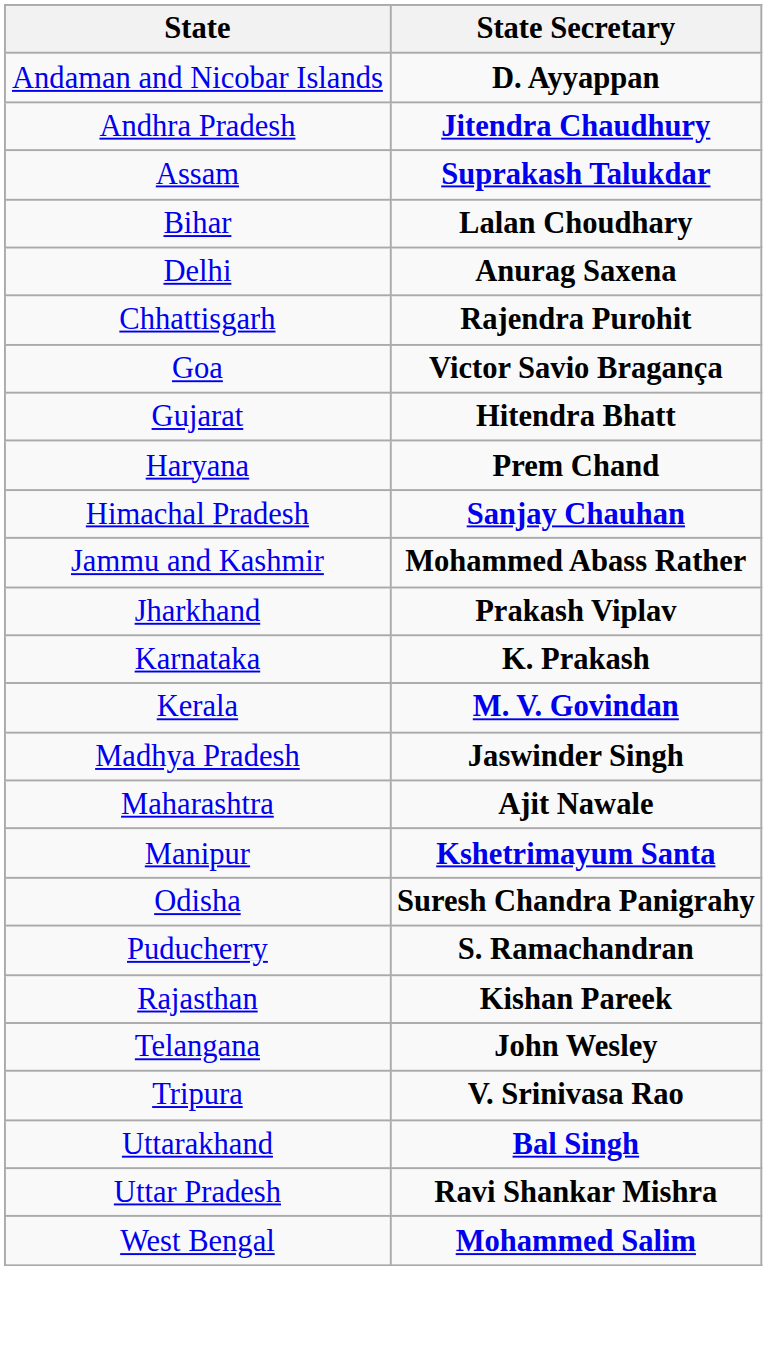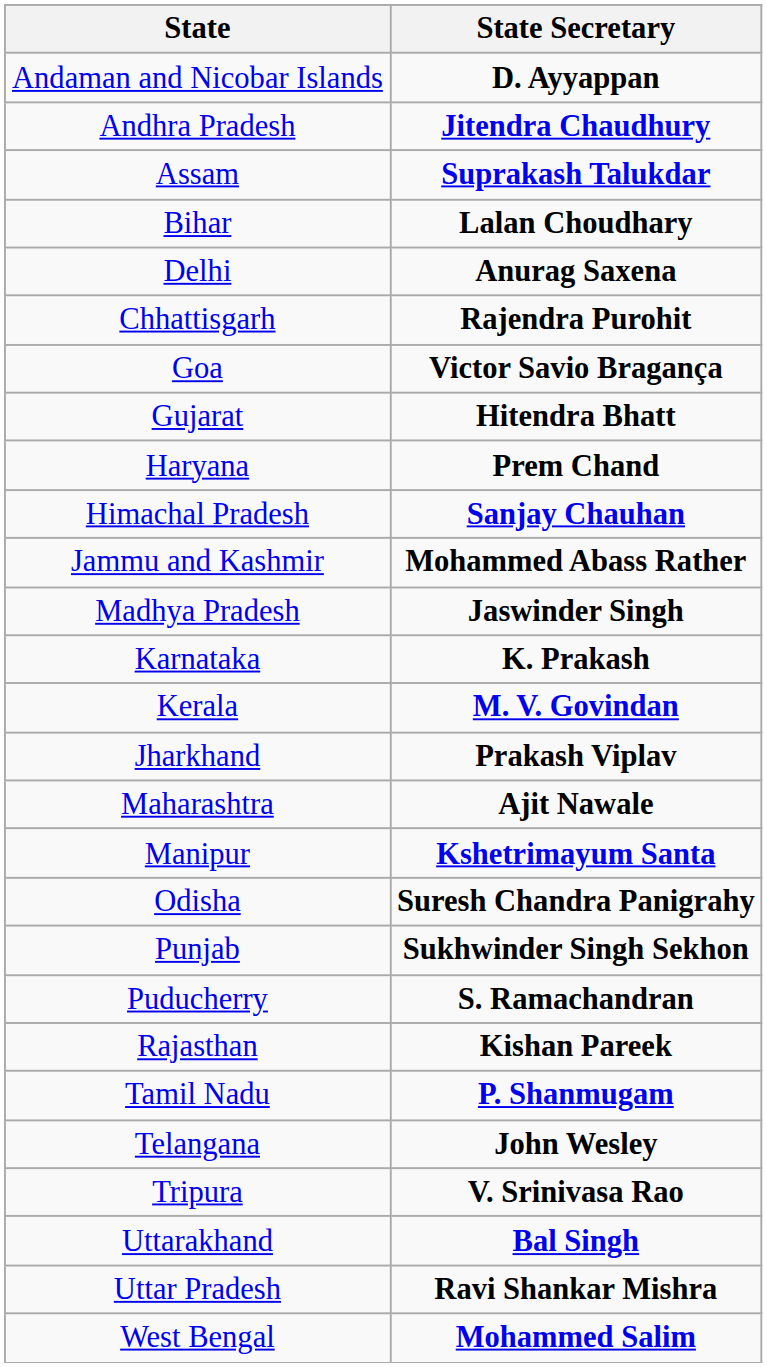rows swapped: (197, 610) <-> (197, 755)
+ row: (197, 949)
+ row: (197, 1094)
